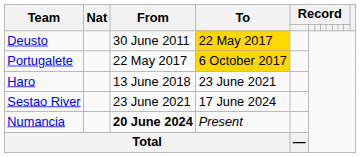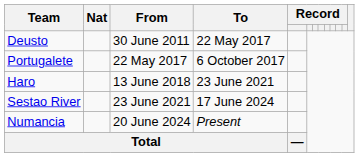(236, 40) gold background -> (234, 40) no background
(243, 61) gold background -> (241, 61) no background
(153, 122) bold -> (152, 122) normal
